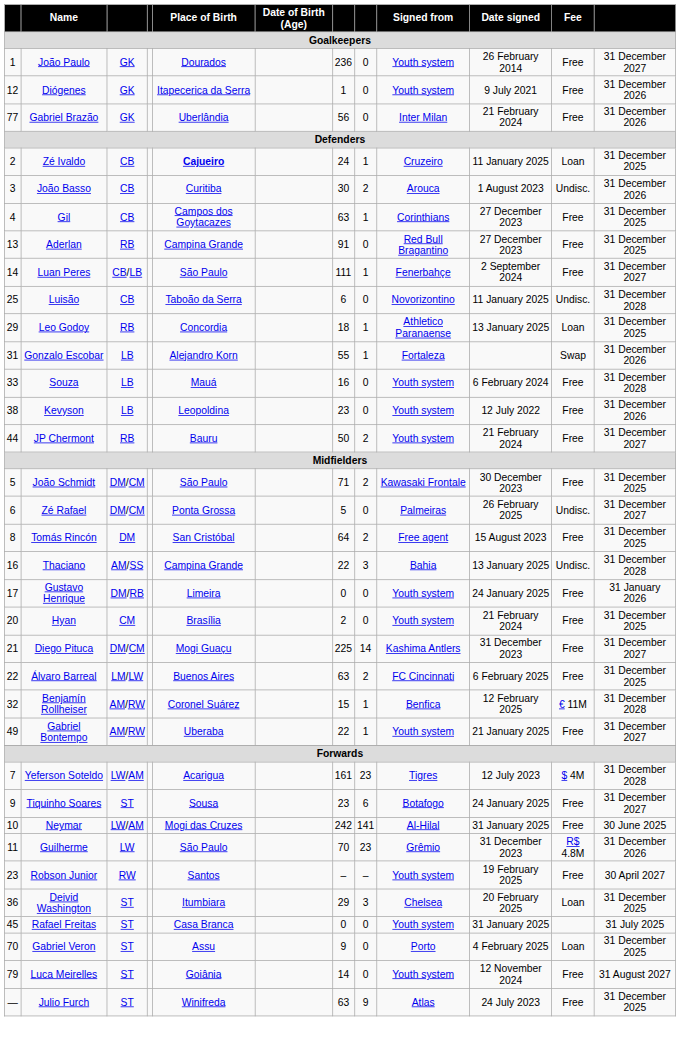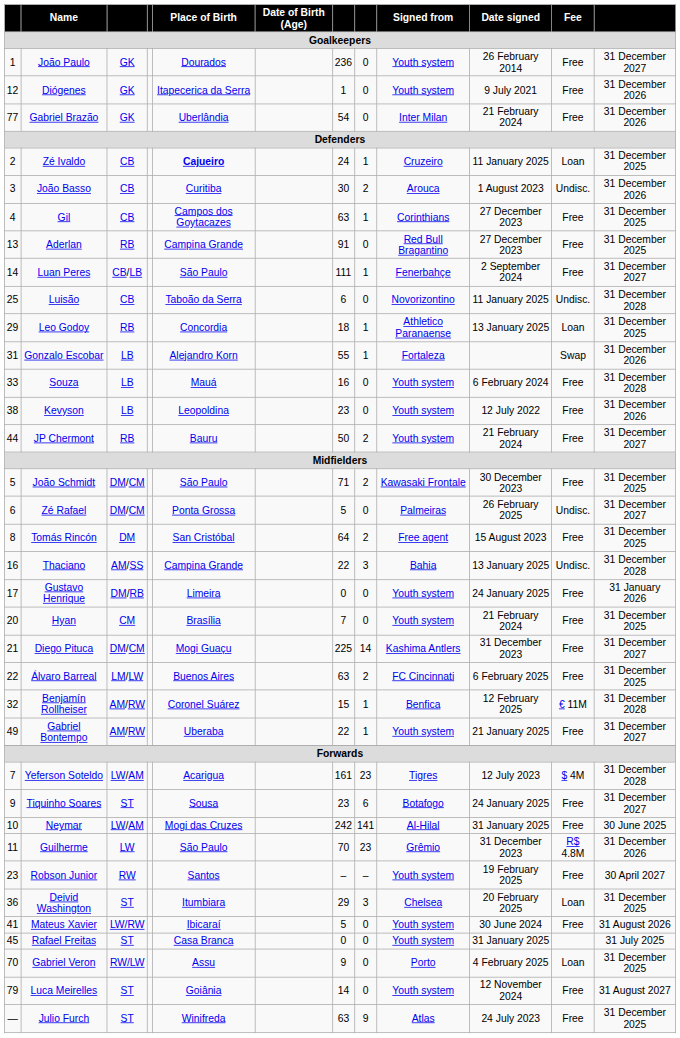(343, 117) 56 -> (343, 117) 54
(343, 621) 2 -> (343, 621) 7
+ row: (64, 924)
(127, 946) ST -> (127, 963) RW/LW
